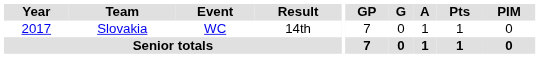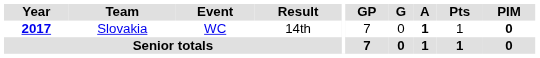(36, 28) normal -> (36, 28) bold
(425, 28) normal -> (425, 28) bold
(509, 28) normal -> (509, 28) bold
